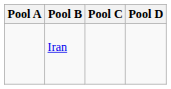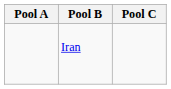- column: (146, 14)
